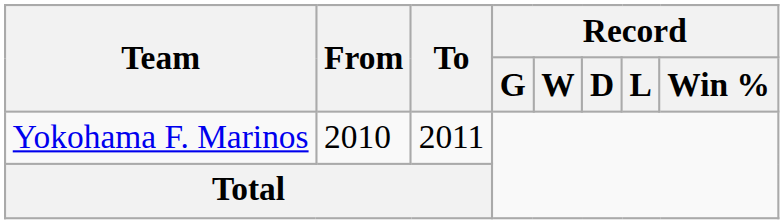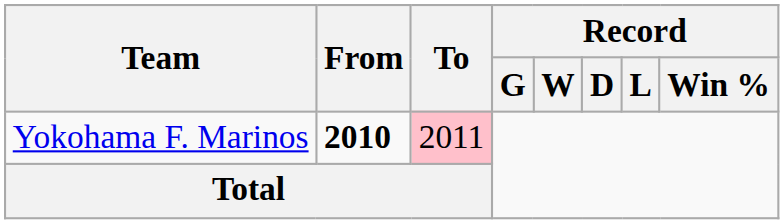(357, 137) normal -> (357, 137) bold
(451, 137) no background -> (451, 137) pink background
